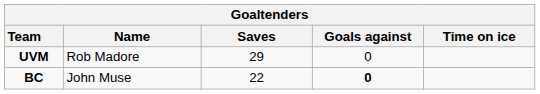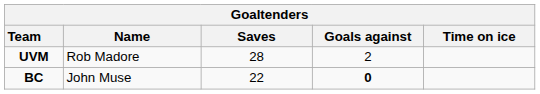(257, 57) 29 -> (257, 57) 28
(368, 57) 0 -> (368, 57) 2
